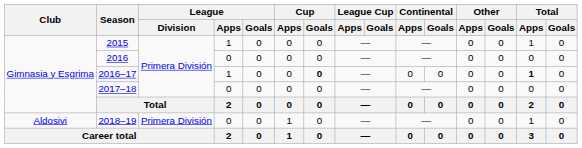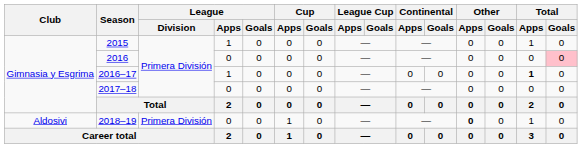(562, 58) no background -> (562, 58) pink background
(319, 74) bold -> (319, 74) normal
(471, 120) normal -> (471, 120) bold
